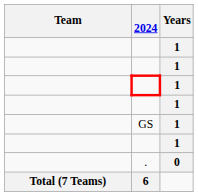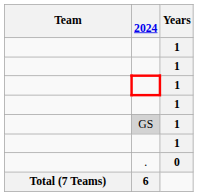(146, 124) no background -> (146, 124) lightgrey background
